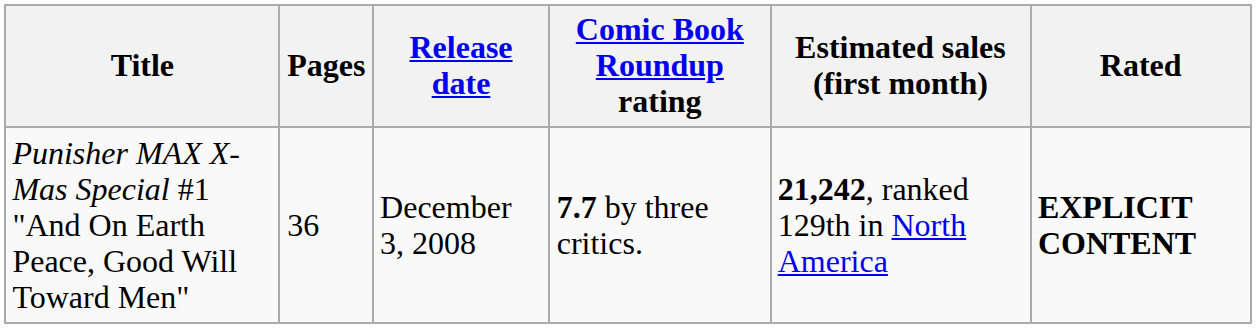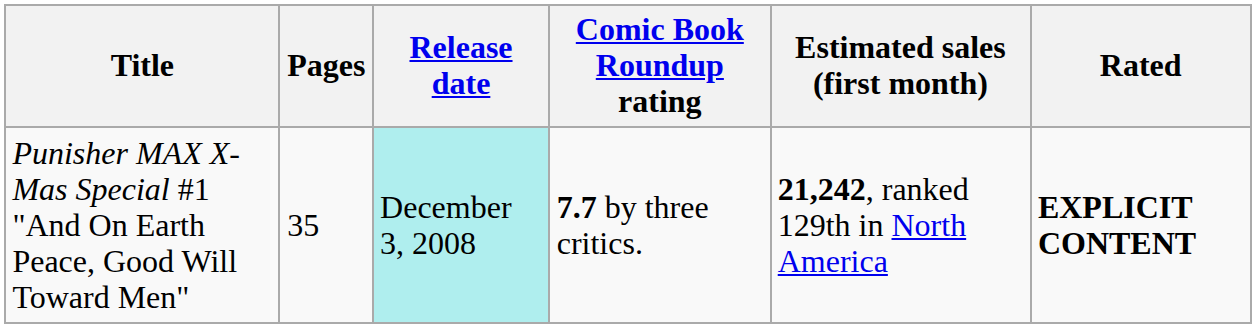(303, 224) 36 -> (303, 224) 35
(446, 224) no background -> (446, 224) paleturquoise background
